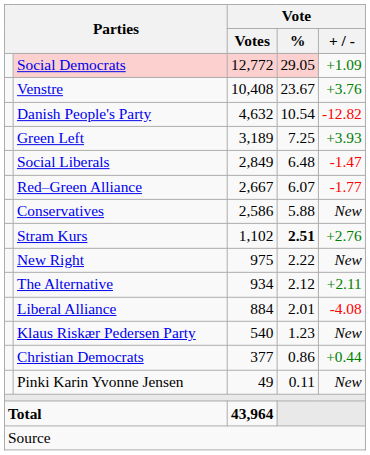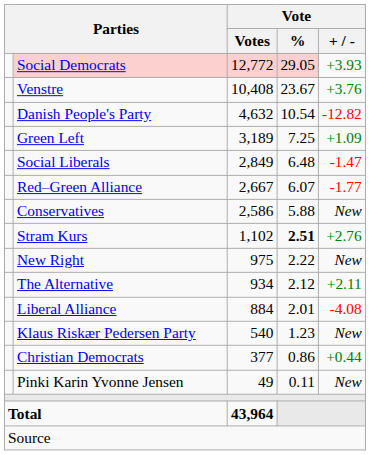(344, 65) +1.09 -> (344, 65) +3.93
(344, 138) +3.93 -> (344, 138) +1.09
